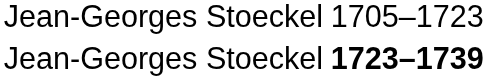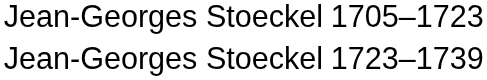(407, 59) bold -> (407, 59) normal
